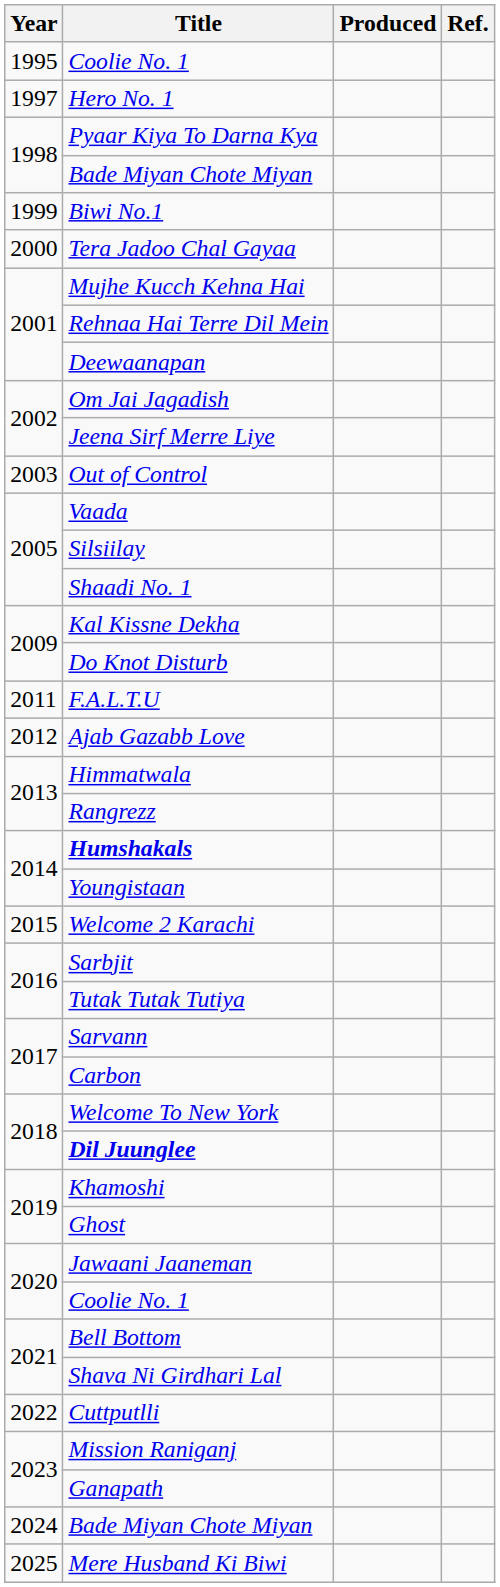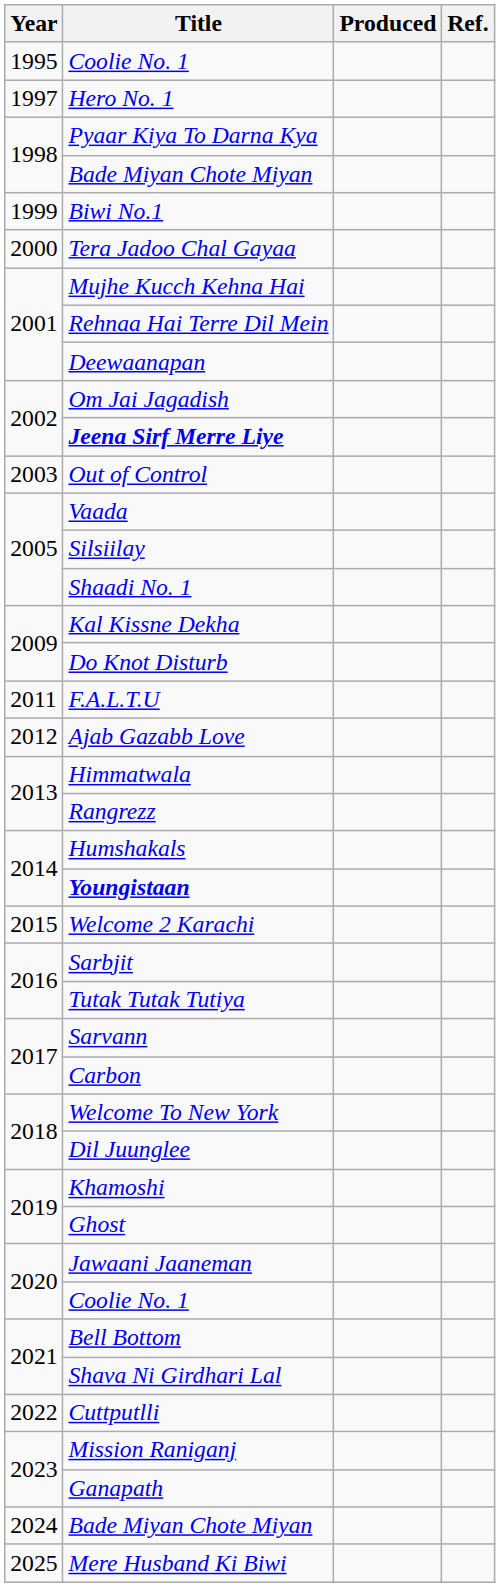(172, 436) normal -> (176, 436) bold
(130, 849) bold -> (127, 849) normal
(127, 887) normal -> (129, 887) bold
(132, 1149) bold -> (129, 1149) normal
